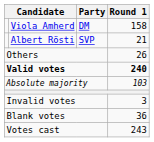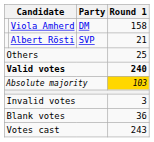(141, 55) 26 -> (141, 55) 25
(140, 83) no background -> (140, 83) gold background
